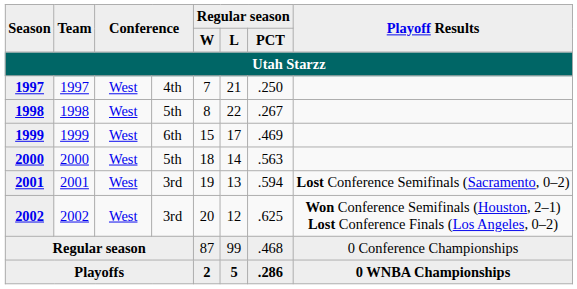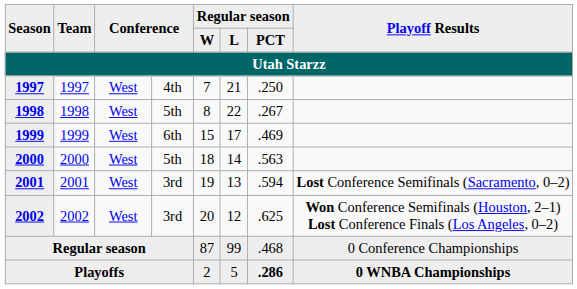(207, 271) bold -> (207, 271) normal
(234, 271) bold -> (234, 271) normal
